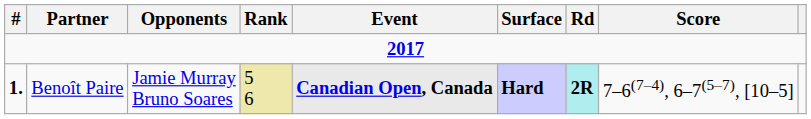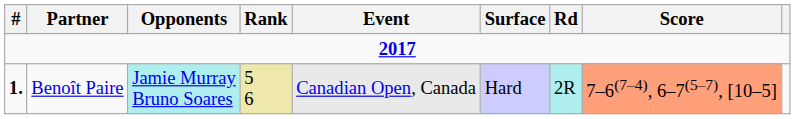(184, 88) no background -> (184, 88) paleturquoise background
(394, 88) bold -> (386, 88) normal
(522, 88) bold -> (503, 88) normal
(582, 88) bold -> (565, 88) normal
(698, 88) no background -> (682, 88) lightsalmon background
